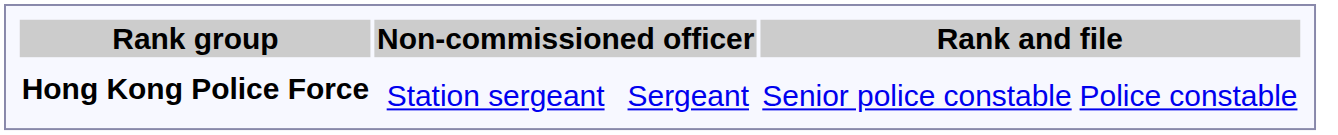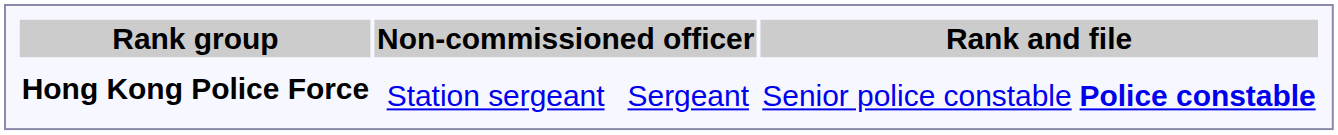(1189, 96) normal -> (1198, 96) bold
